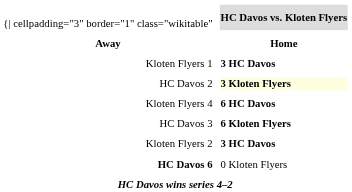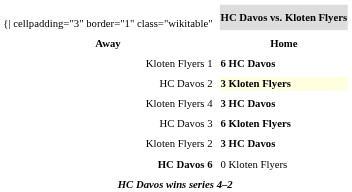(248, 63) 3 HC Davos -> (248, 63) 6 HC Davos
(248, 104) 6 HC Davos -> (248, 104) 3 HC Davos
